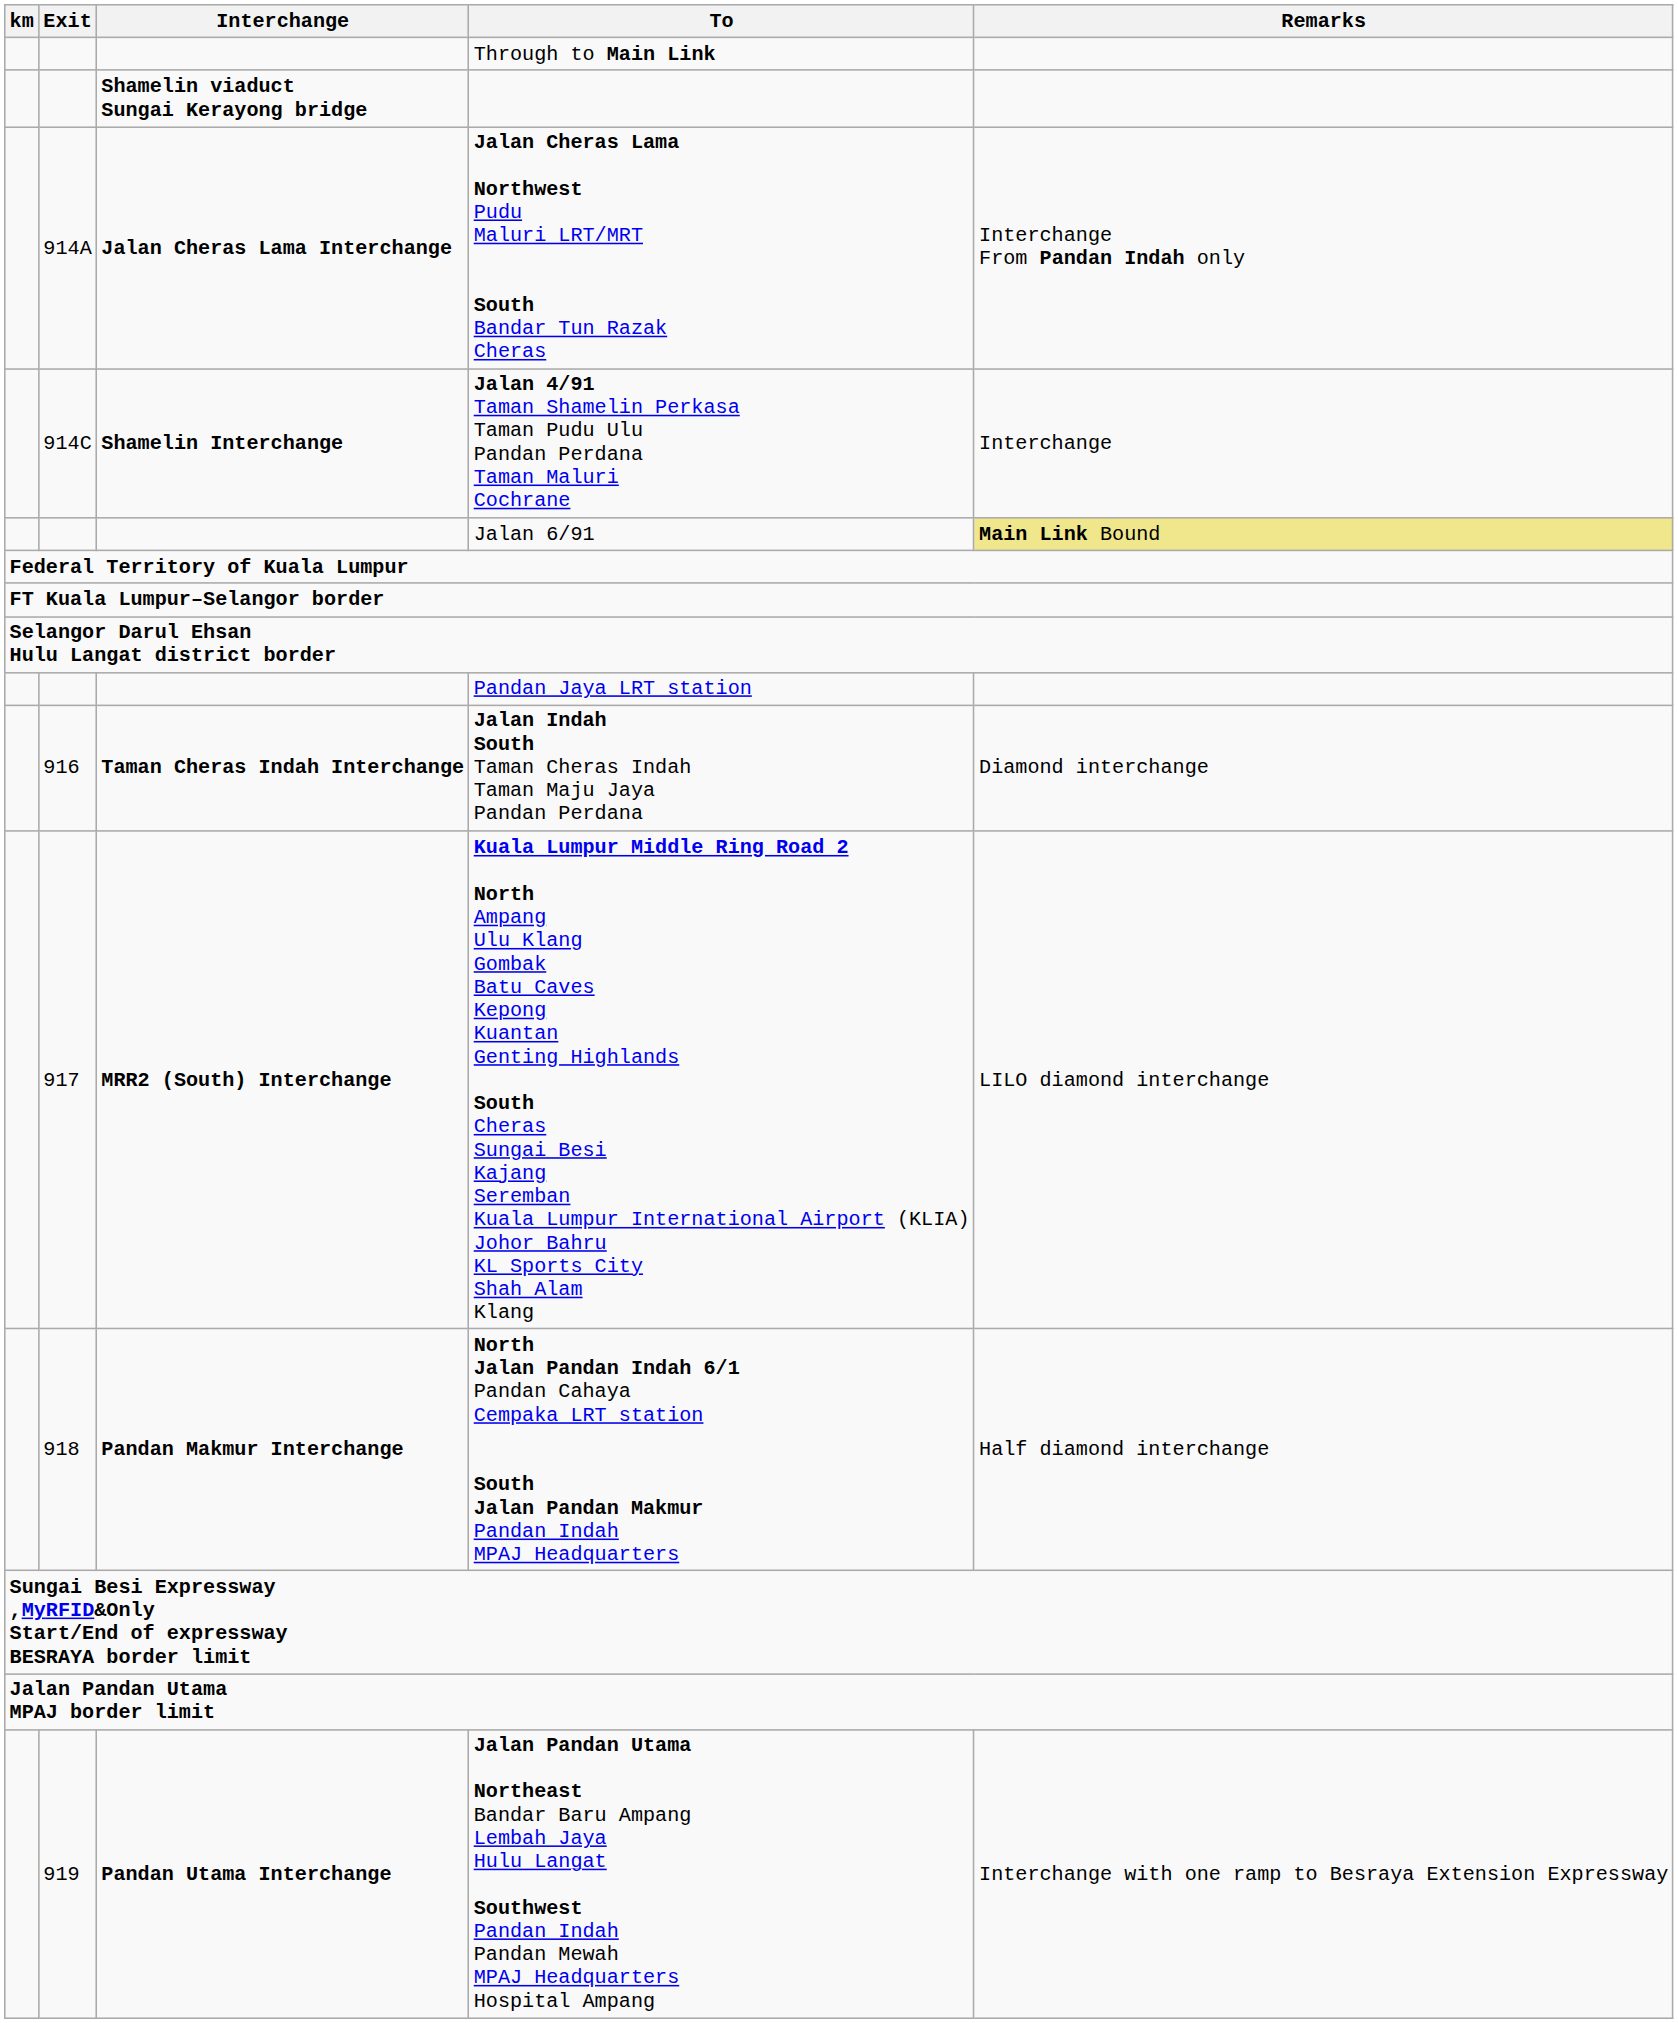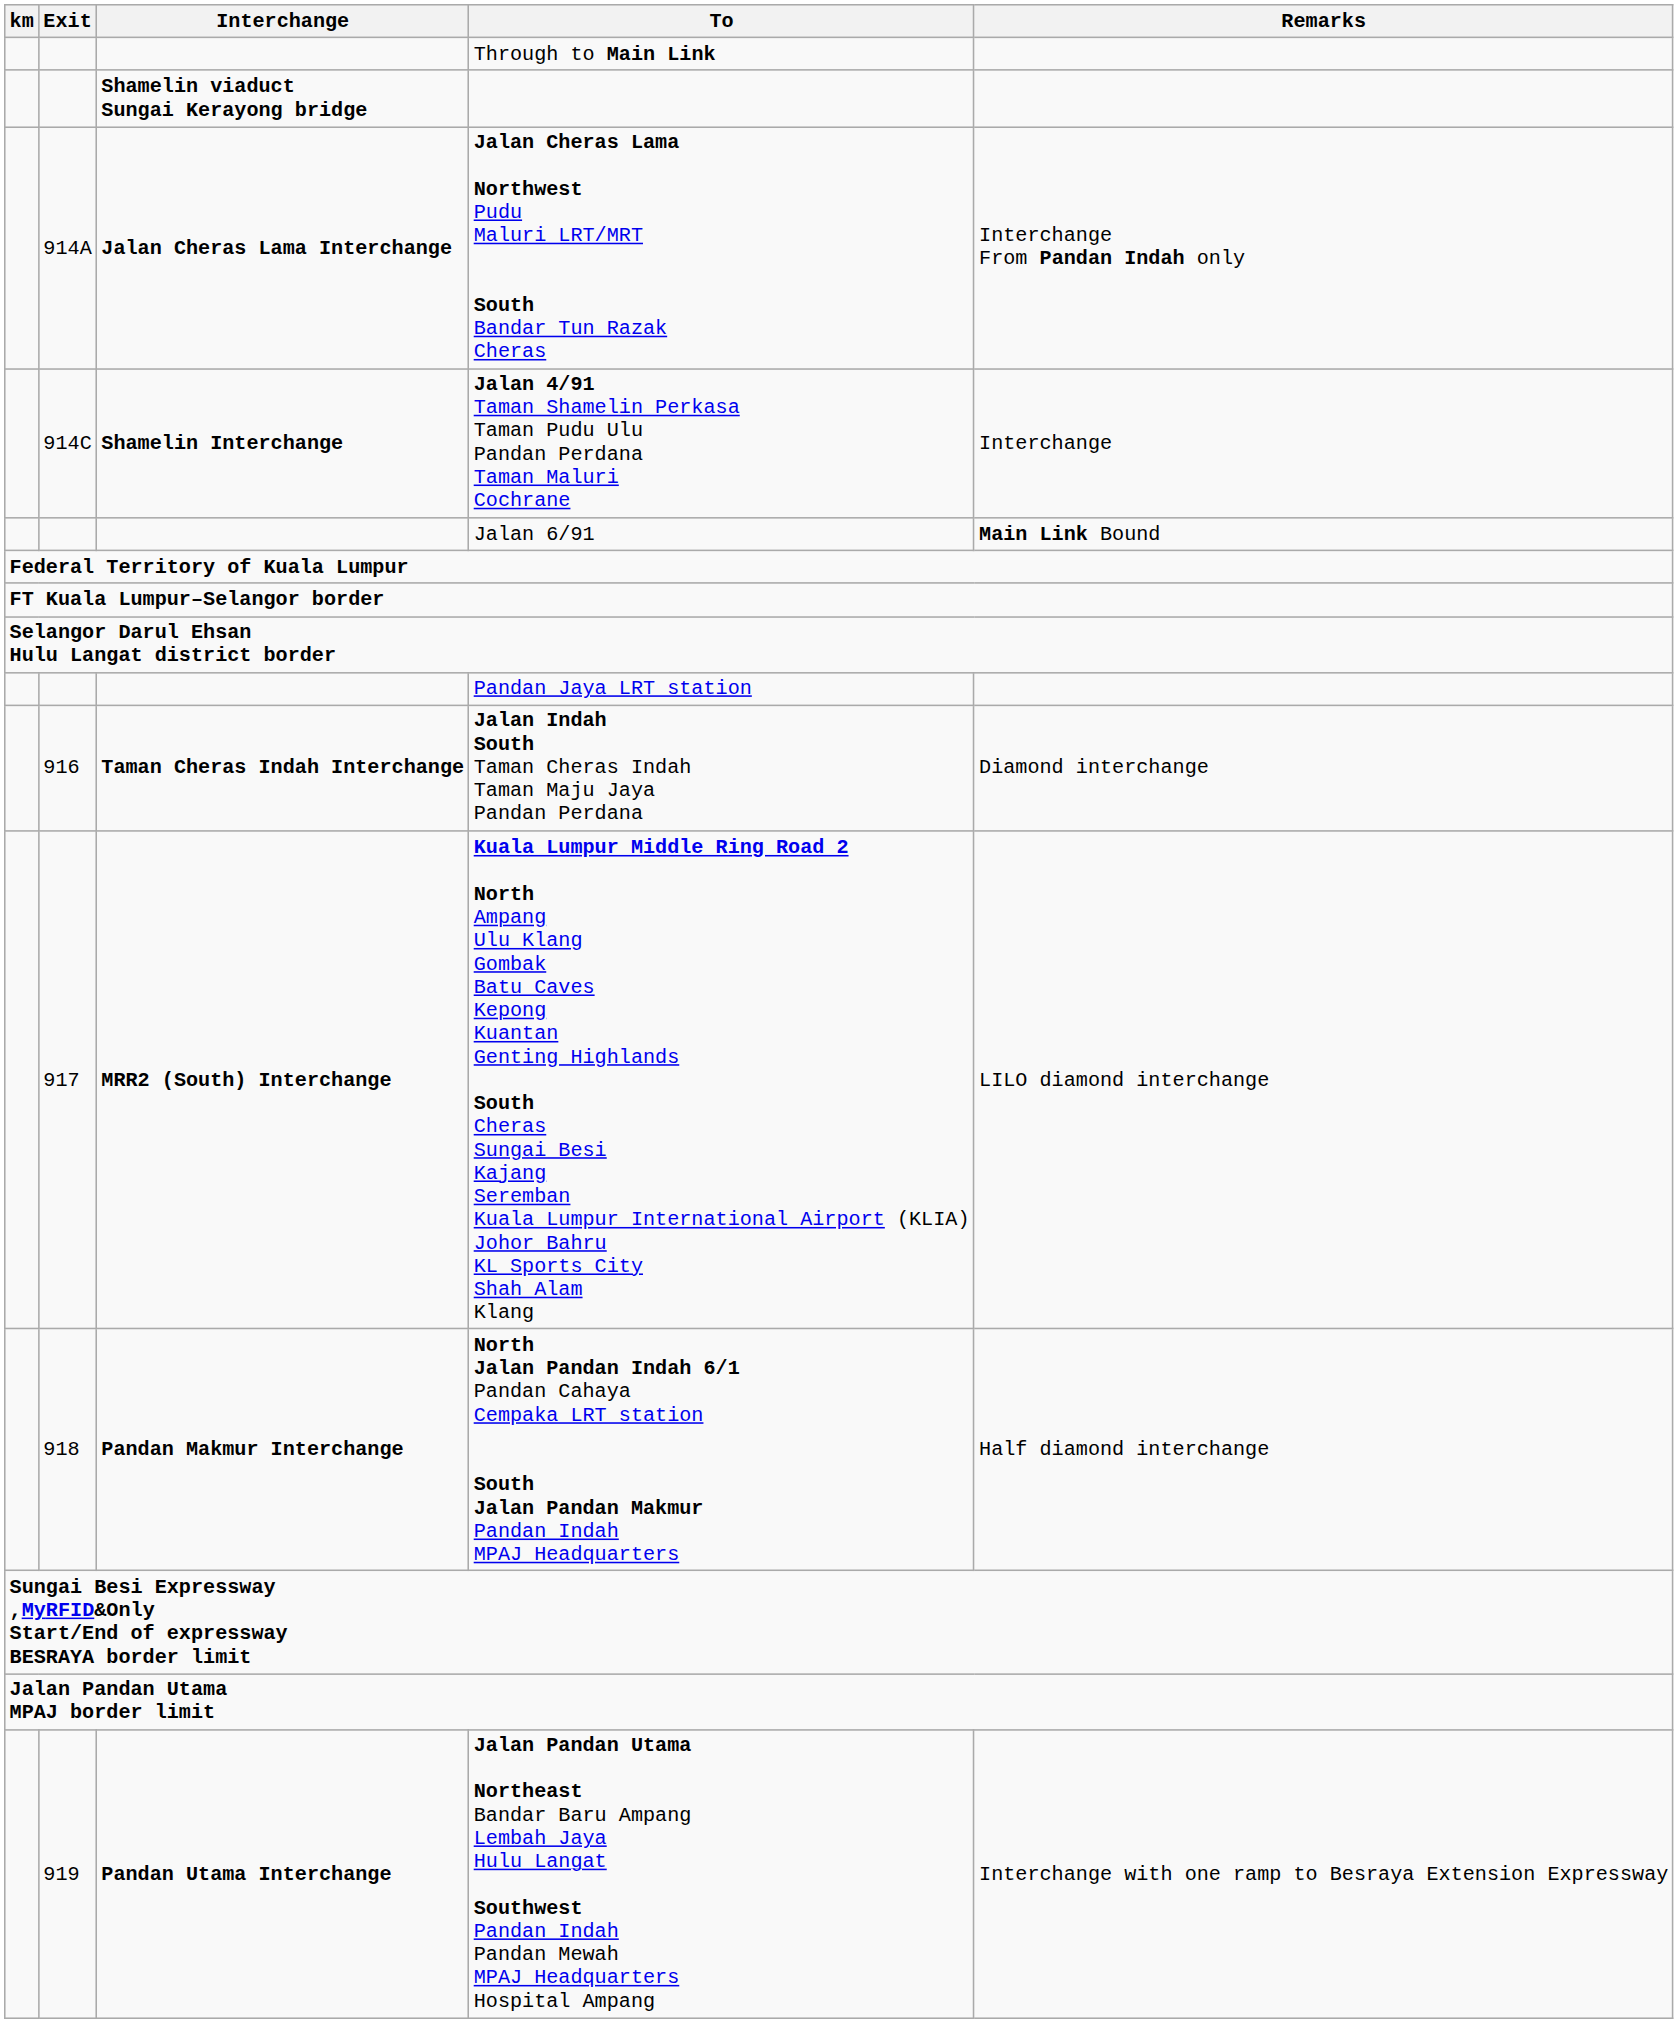(1070, 534) khaki background -> (1070, 534) no background
